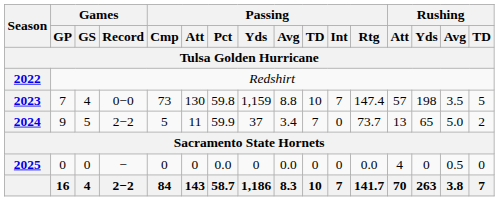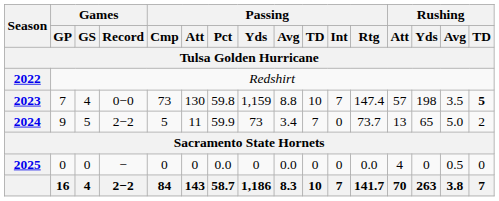(482, 100) normal -> (482, 100) bold
(256, 121) 37 -> (256, 121) 73
